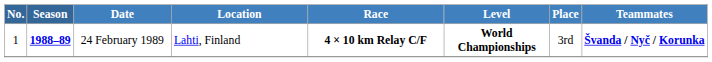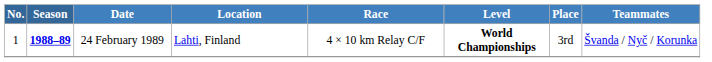(376, 40) bold -> (376, 40) normal
(644, 40) bold -> (641, 40) normal
